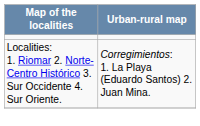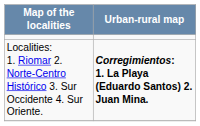(146, 73) normal -> (144, 80) bold
